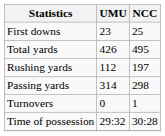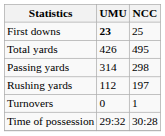(105, 31) normal -> (105, 31) bold
rows swapped: (40, 67) <-> (38, 85)
